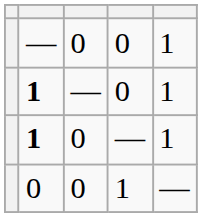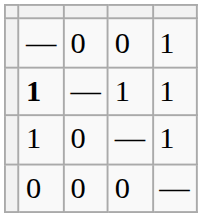(122, 90) 0 -> (122, 90) 1
(34, 139) bold -> (34, 139) normal
(122, 187) 1 -> (122, 187) 0
